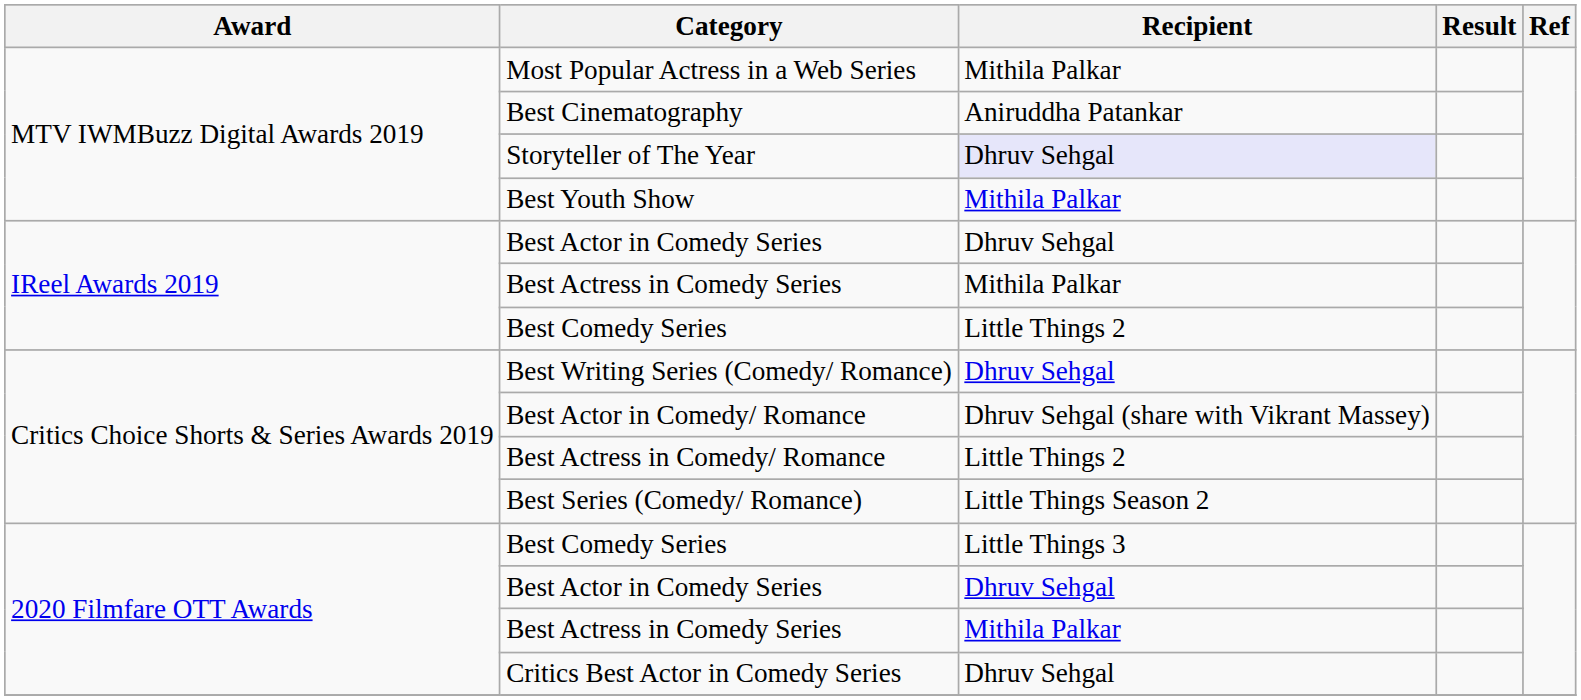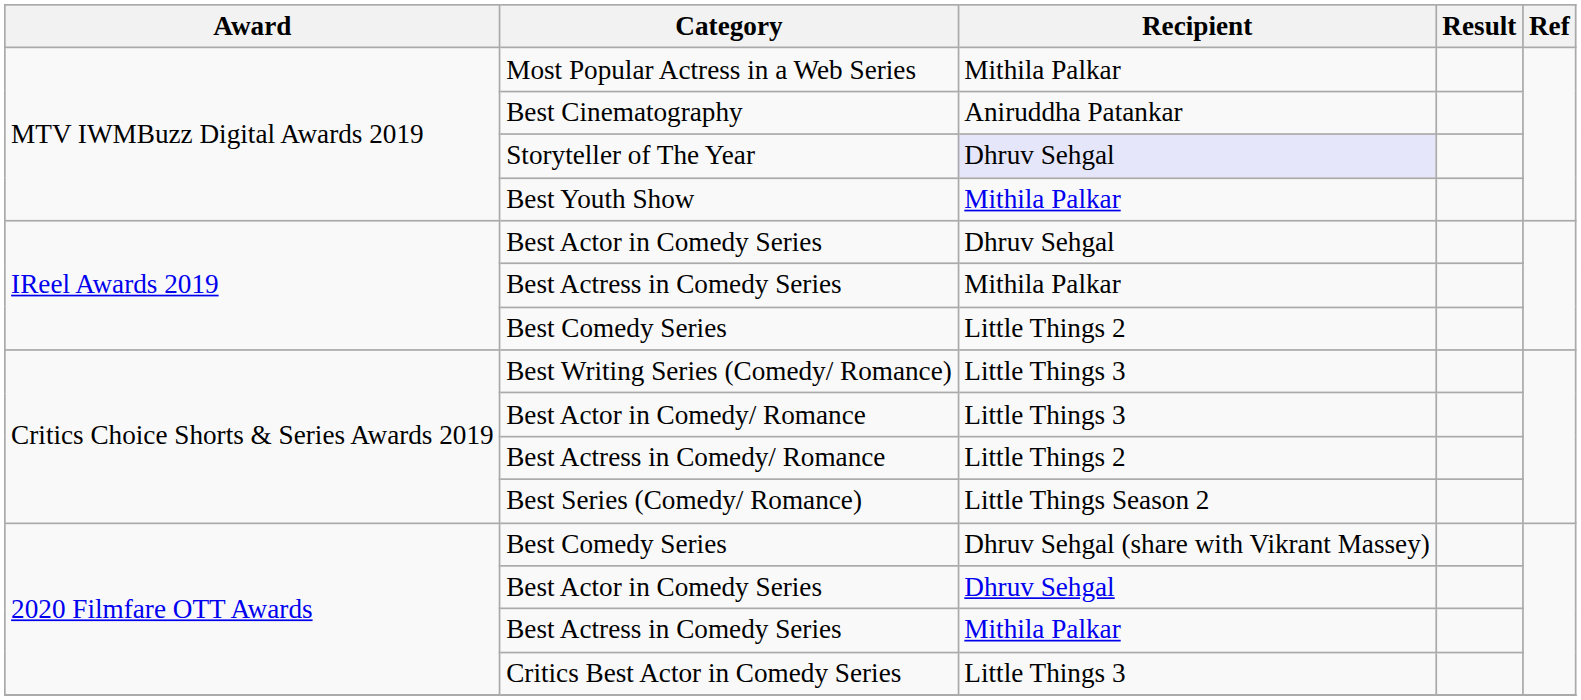(1040, 371) Dhruv Sehgal -> (1045, 371) Little Things 3
(1197, 414) Dhruv Sehgal (share with Vikrant Massey) -> (1045, 414) Little Things 3
(1045, 543) Little Things 3 -> (1197, 543) Dhruv Sehgal (share with Vikrant Massey)
(1040, 673) Dhruv Sehgal -> (1045, 673) Little Things 3
